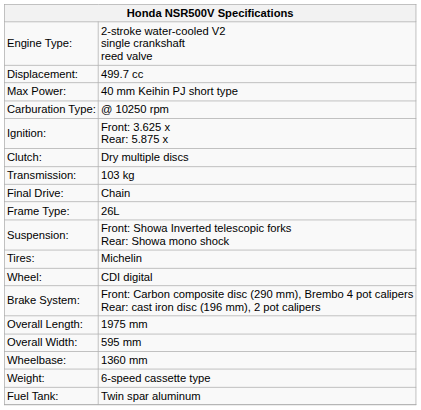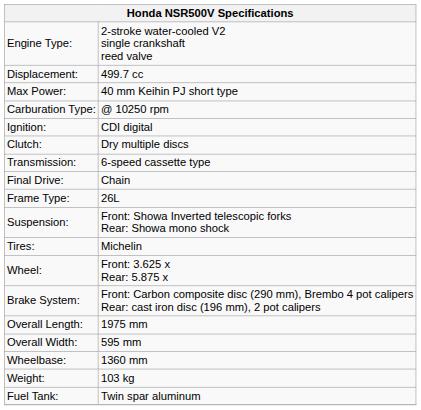(135, 133) Front: 3.625 x Rear: 5.875 x -> (127, 127) CDI digital
(118, 175) 103 kg -> (156, 162) 6-speed cassette type
(127, 276) CDI digital -> (135, 270) Front: 3.625 x Rear: 5.875 x
(156, 378) 6-speed cassette type -> (118, 378) 103 kg
